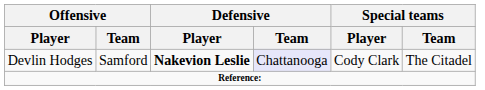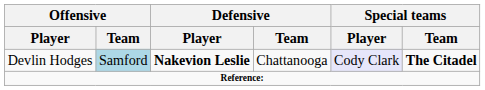(123, 60) no background -> (123, 60) lightblue background
(292, 60) lavender background -> (292, 60) no background
(367, 60) no background -> (367, 60) lavender background
(439, 60) normal -> (441, 60) bold
